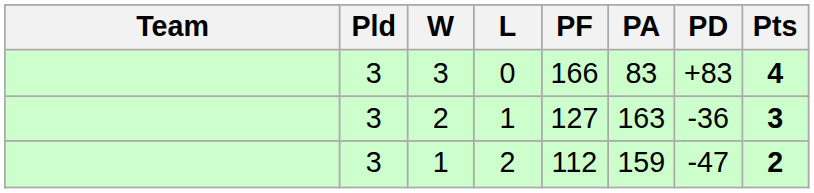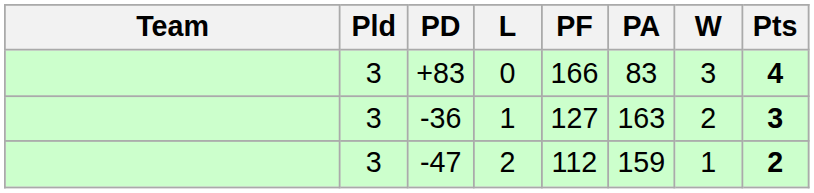columns swapped: (441, 27) <-> (708, 27)
